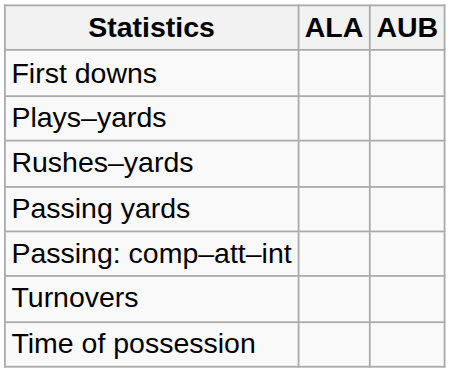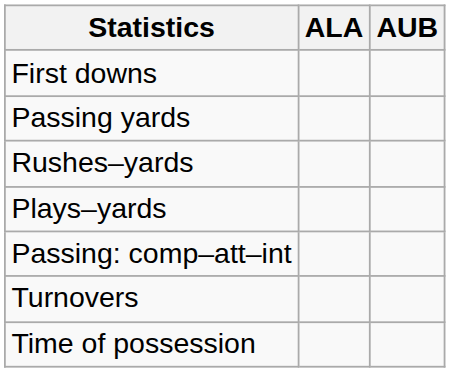rows swapped: (89, 117) <-> (101, 208)
